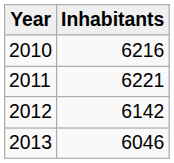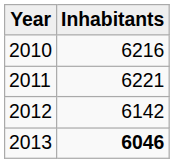(143, 142) normal -> (143, 142) bold
